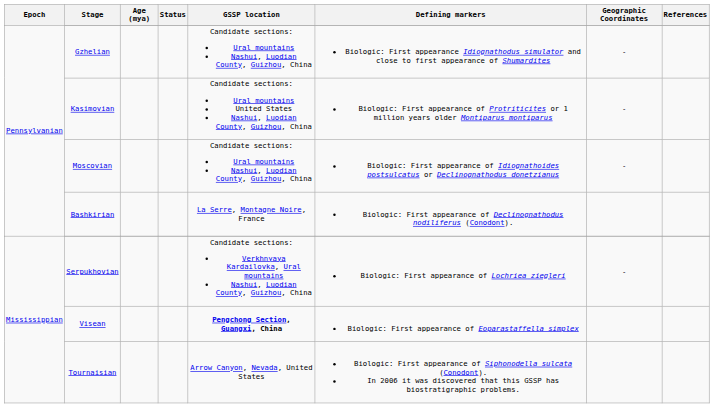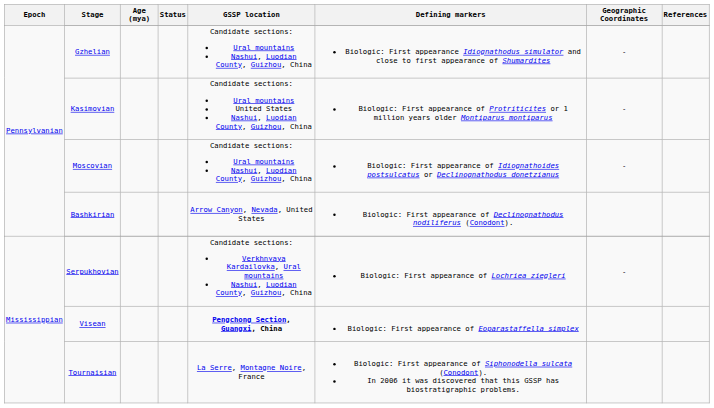(251, 214) La Serre, Montagne Noire, France -> (251, 214) Arrow Canyon, Nevada, United States
(251, 372) Arrow Canyon, Nevada, United States -> (251, 372) La Serre, Montagne Noire, France
